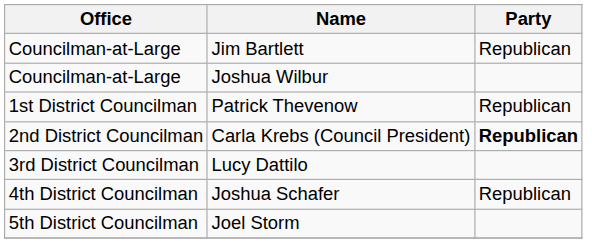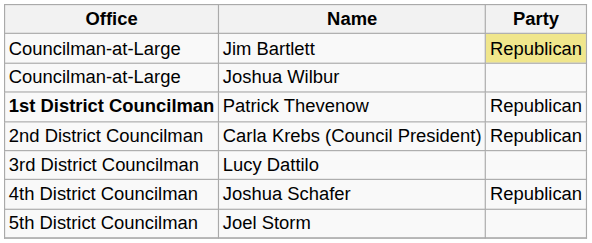(525, 48) no background -> (536, 48) khaki background
(103, 106) normal -> (112, 106) bold
(528, 135) bold -> (536, 135) normal
